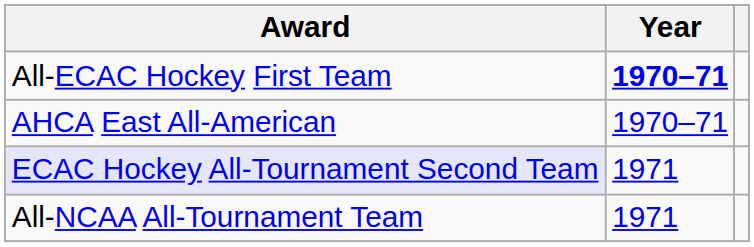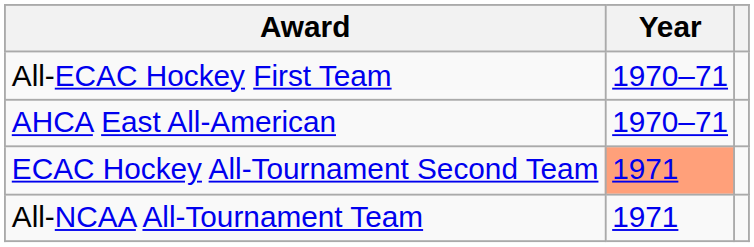(670, 75) bold -> (670, 75) normal
(305, 169) lavender background -> (305, 169) no background
(645, 169) no background -> (645, 169) lightsalmon background
